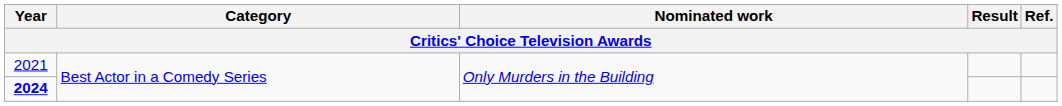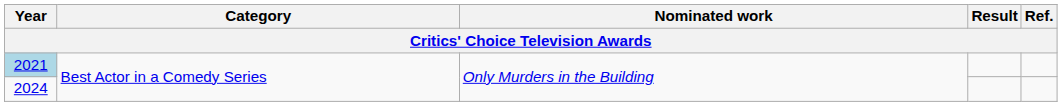(31, 64) no background -> (31, 64) lightblue background
(31, 88) bold -> (31, 88) normal
